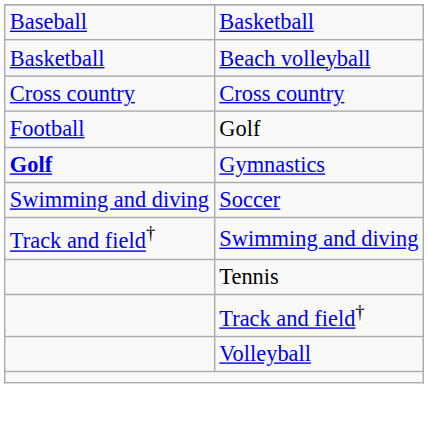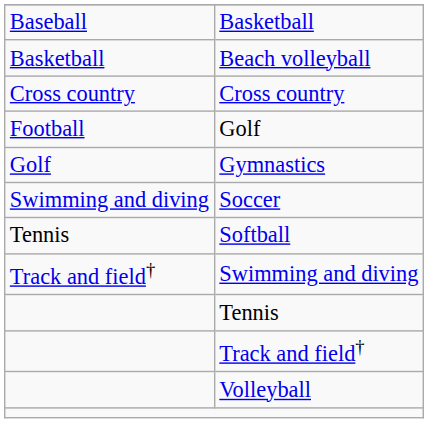(31, 164) bold -> (30, 164) normal
+ row: (255, 235)
